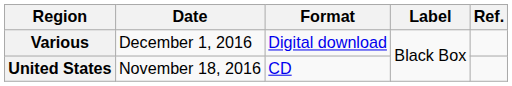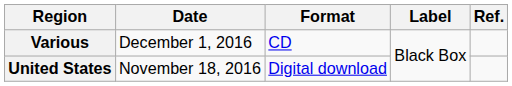(328, 42) Digital download -> (280, 42) CD
(280, 68) CD -> (328, 68) Digital download
